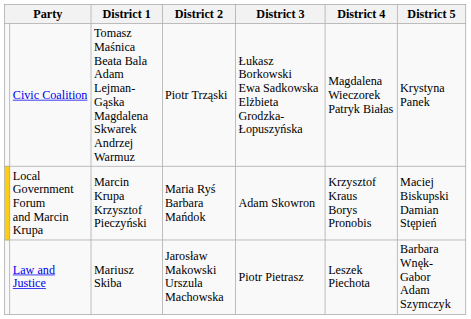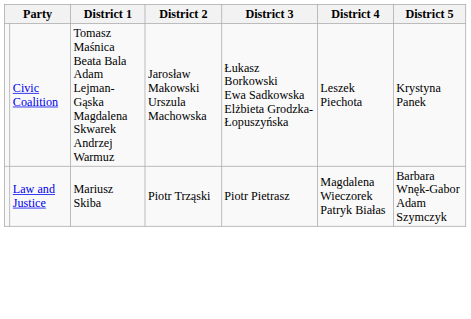(196, 94) Piotr Trząski -> (177, 94) Jarosław Makowski Urszula Machowska
(361, 94) Magdalena Wieczorek Patryk Białas -> (341, 94) Leszek Piechota
- row: (43, 203)
(194, 277) Jarosław Makowski Urszula Machowska -> (179, 196) Piotr Trząski
(349, 277) Leszek Piechota -> (353, 196) Magdalena Wieczorek Patryk Białas
